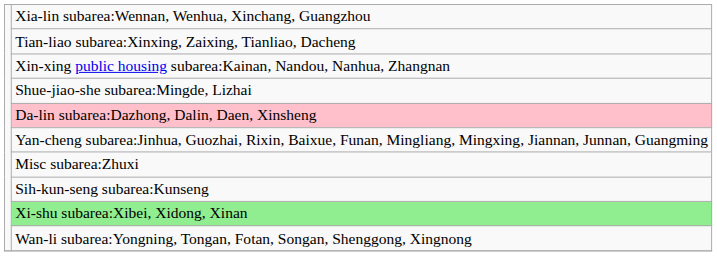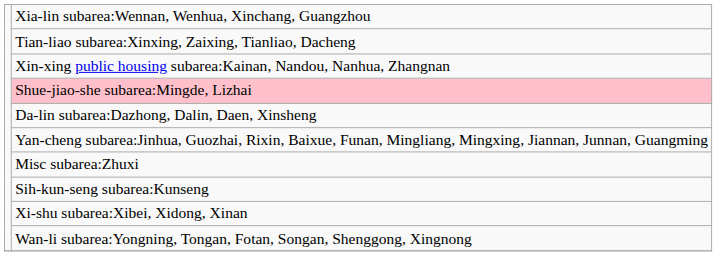(134, 90) no background -> (134, 90) pink background
(166, 115) pink background -> (166, 115) no background
(131, 213) lightgreen background -> (131, 213) no background
